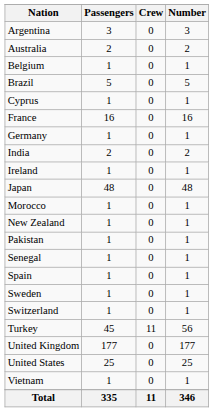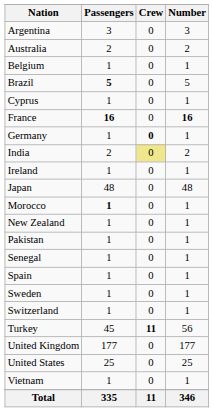(109, 83) normal -> (109, 83) bold
(109, 118) normal -> (109, 118) bold
(187, 118) normal -> (187, 118) bold
(151, 135) normal -> (151, 135) bold
(151, 153) no background -> (151, 153) khaki background
(109, 205) normal -> (109, 205) bold
(151, 328) normal -> (151, 328) bold
